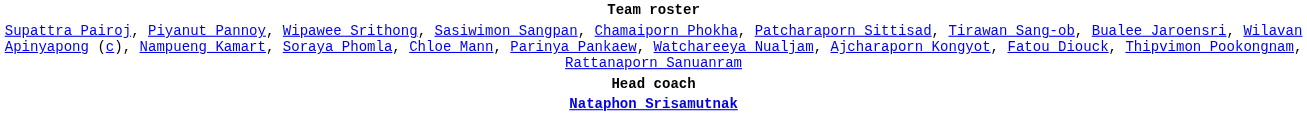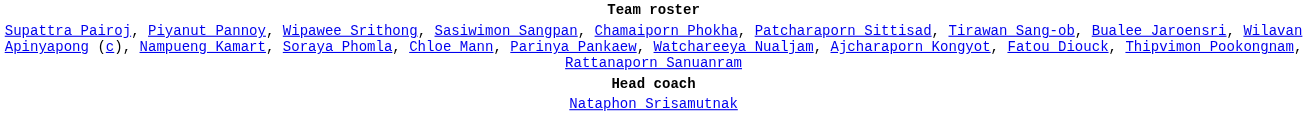(654, 104) bold -> (654, 104) normal
